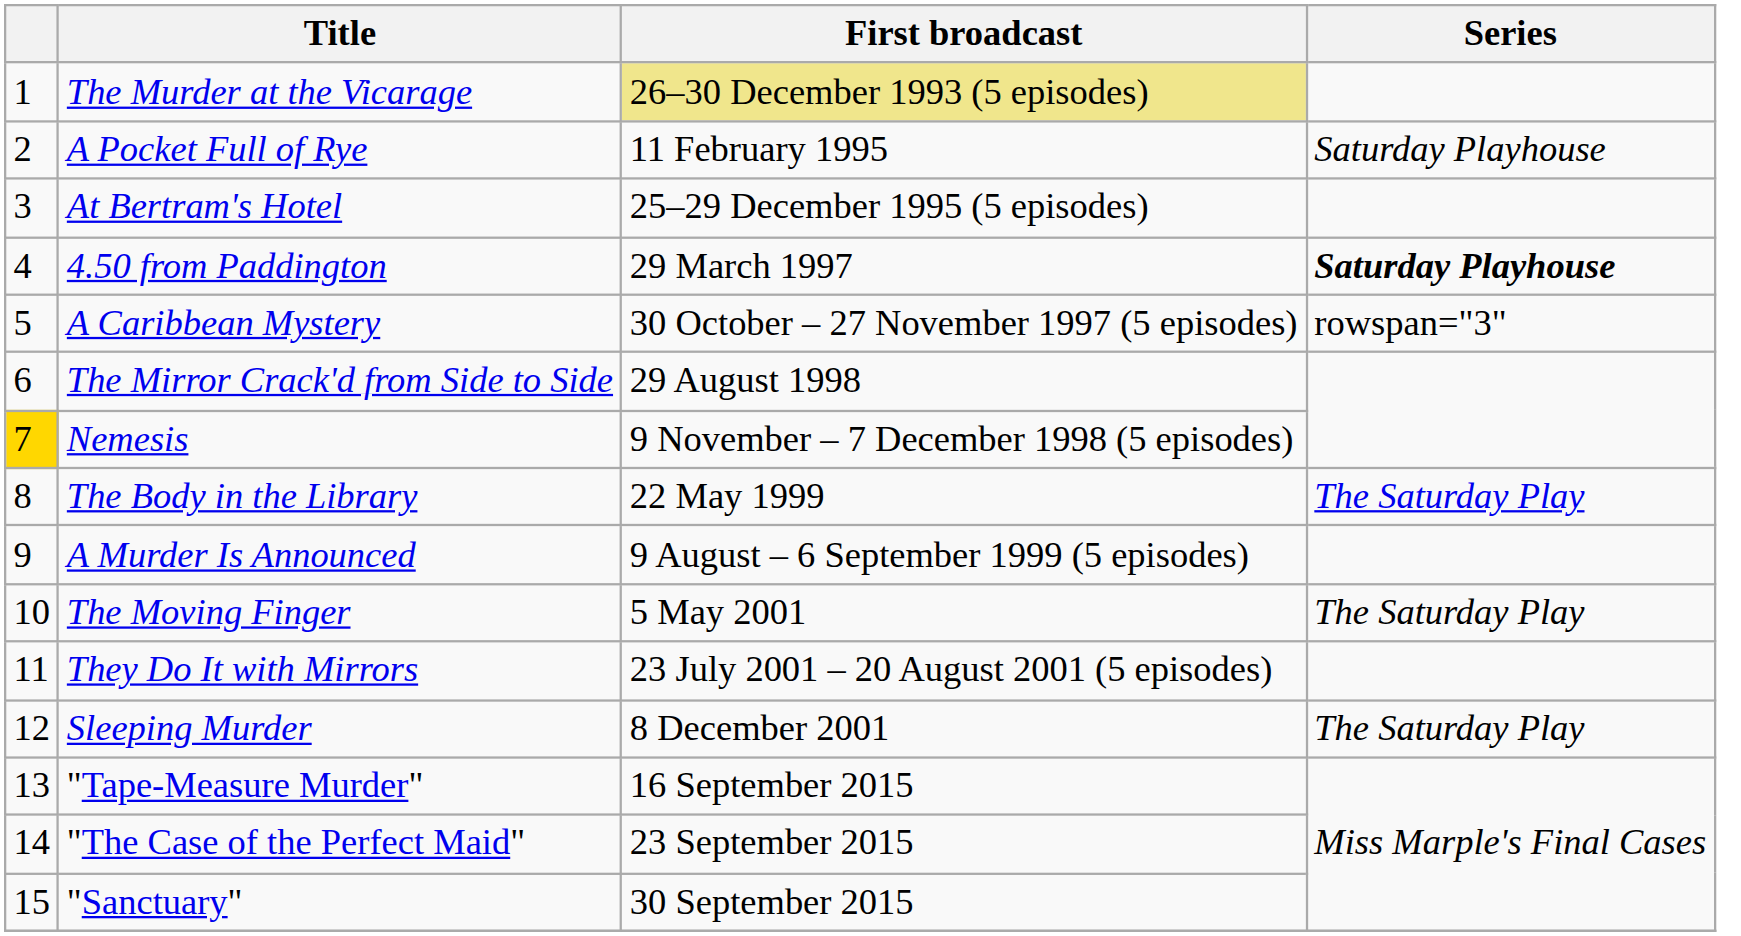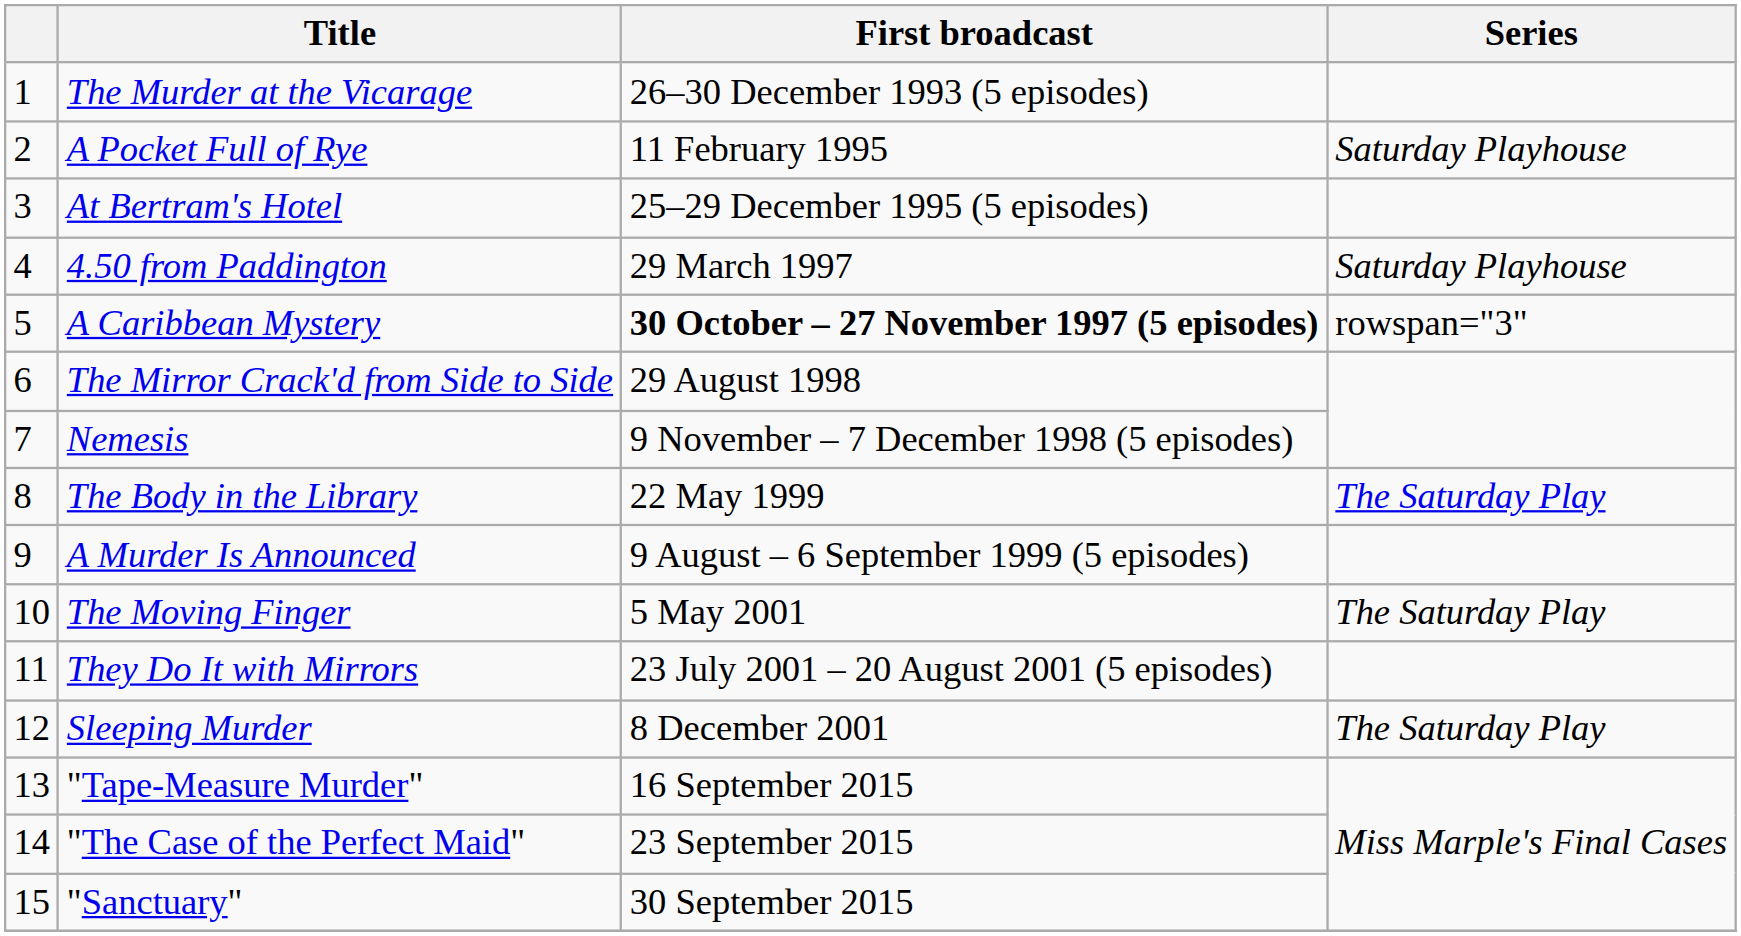(889, 91) khaki background -> (889, 91) no background
(1465, 264) bold -> (1481, 264) normal
(964, 322) normal -> (974, 322) bold
(23, 438) gold background -> (23, 438) no background
